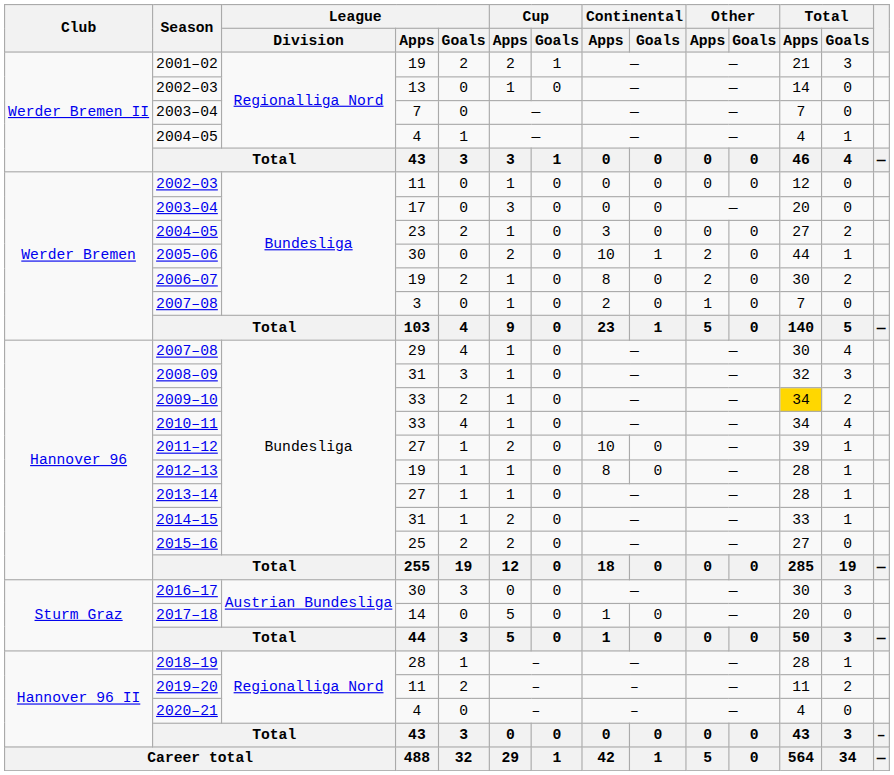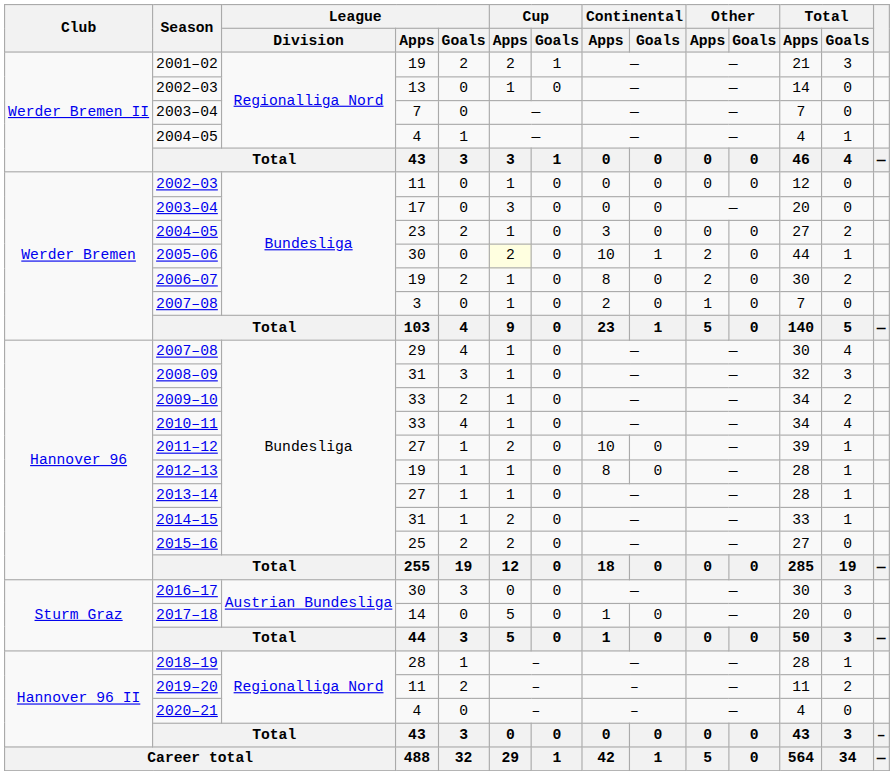(510, 256) no background -> (510, 256) lightyellow background
(801, 400) gold background -> (801, 400) no background
